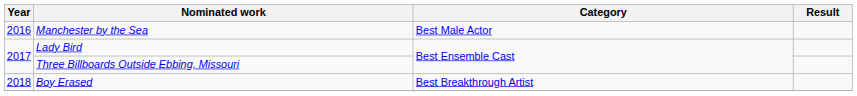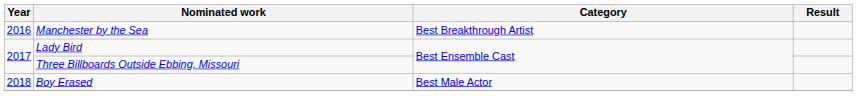(454, 30) Best Male Actor -> (475, 30) Best Breakthrough Artist
(475, 82) Best Breakthrough Artist -> (454, 82) Best Male Actor
